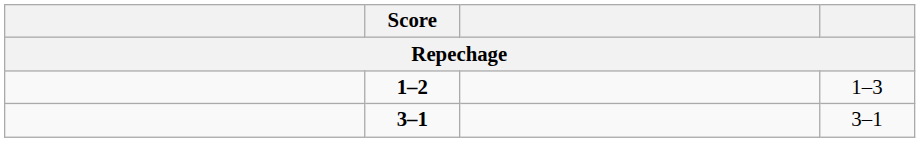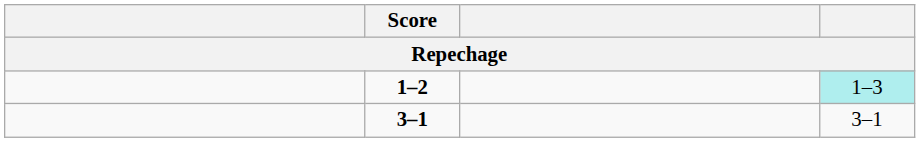(867, 86) no background -> (867, 86) paleturquoise background
